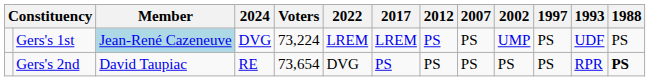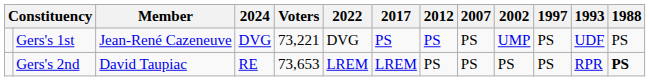(165, 40) lightblue background -> (165, 40) no background
(299, 40) 73,224 -> (299, 40) 73,221
(347, 40) LREM -> (343, 40) DVG
(396, 40) LREM -> (383, 40) PS
(299, 64) 73,654 -> (299, 64) 73,653
(343, 64) DVG -> (347, 64) LREM
(383, 64) PS -> (396, 64) LREM
